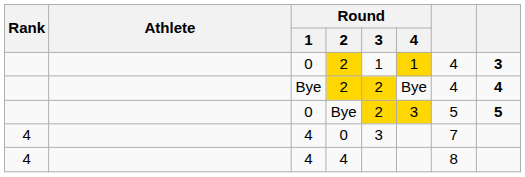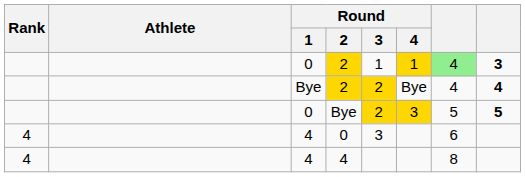(454, 64) no background -> (454, 64) lightgreen background
(454, 135) 7 -> (454, 135) 6
